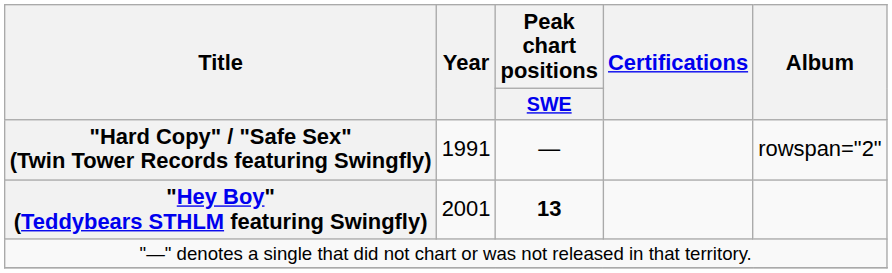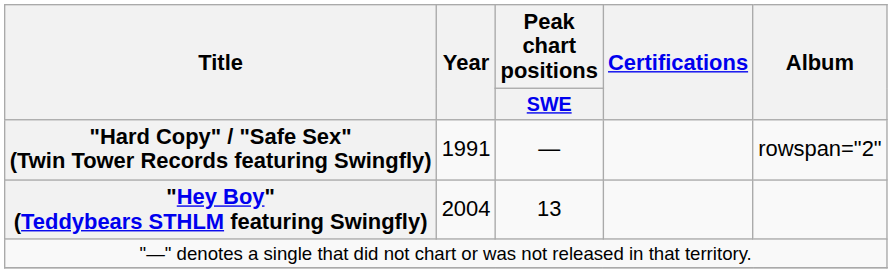(466, 208) 2001 -> (466, 208) 2004
(549, 208) bold -> (549, 208) normal
